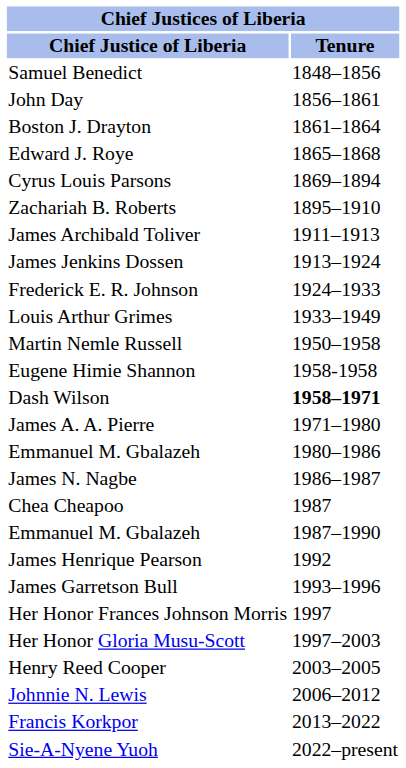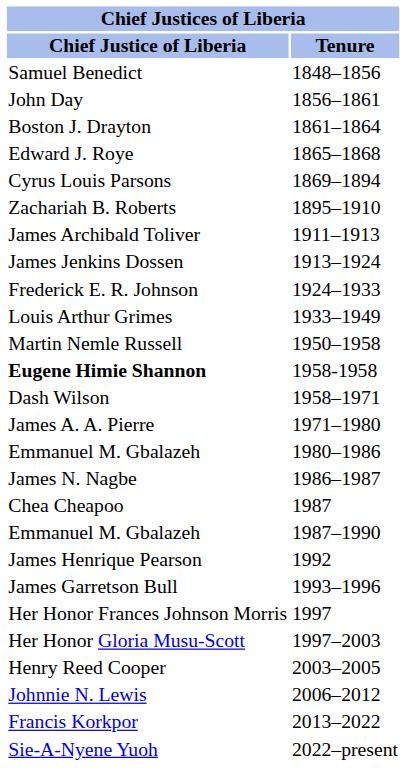(102, 370) normal -> (107, 370) bold
(336, 397) bold -> (336, 397) normal
